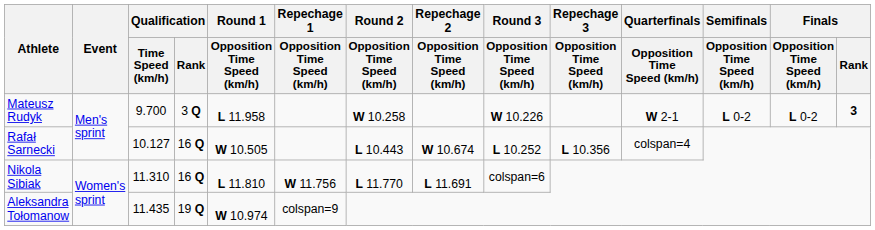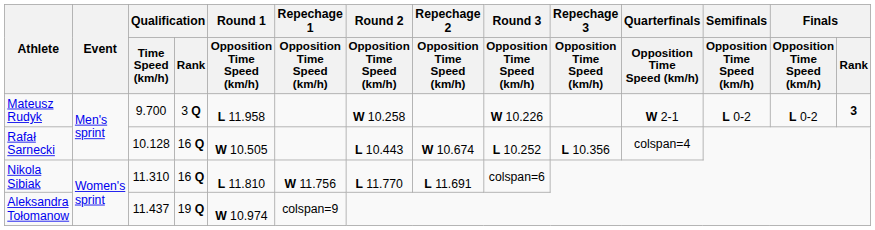(151, 144) 10.127 -> (151, 144) 10.128
(151, 210) 11.435 -> (151, 210) 11.437
